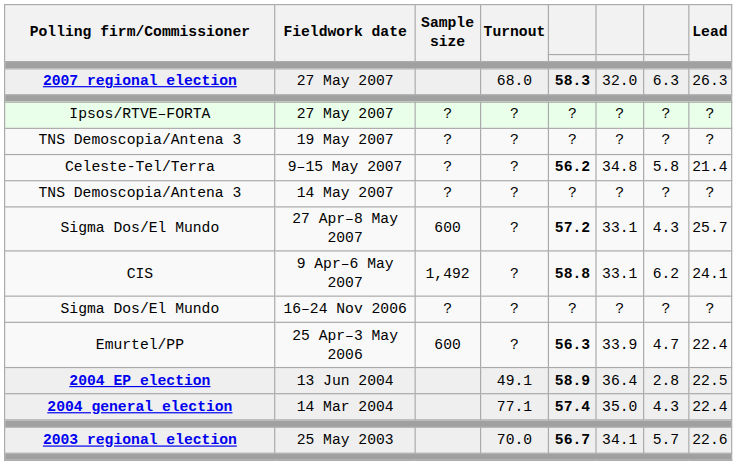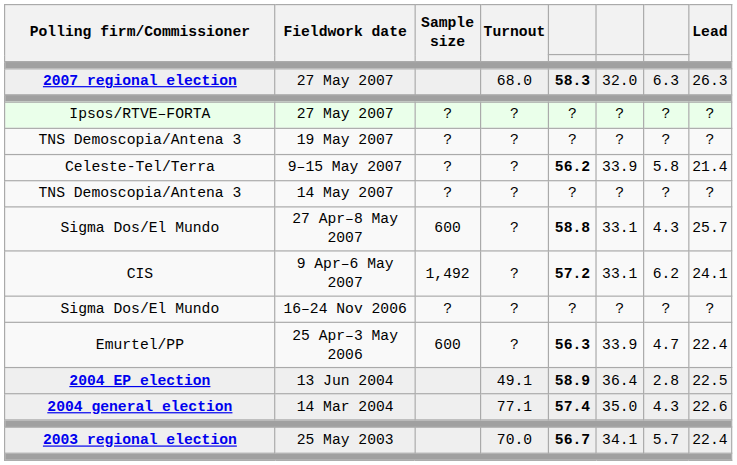(620, 167) 34.8 -> (620, 167) 33.9
(572, 229) 57.2 -> (572, 229) 58.8
(572, 274) 58.8 -> (572, 274) 57.2
(710, 407) 22.4 -> (710, 407) 22.6
(710, 441) 22.6 -> (710, 441) 22.4
